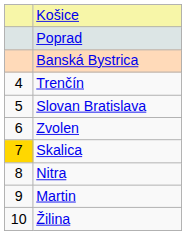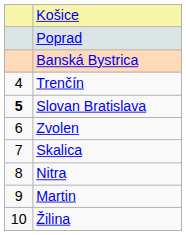(19, 106) normal -> (19, 106) bold
(19, 151) gold background -> (19, 151) no background
